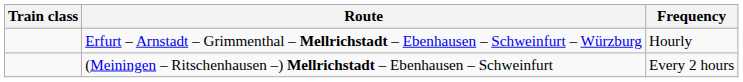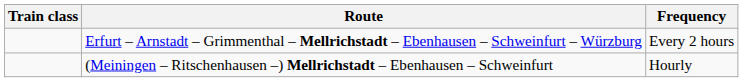(670, 40) Hourly -> (692, 40) Every 2 hours
(692, 64) Every 2 hours -> (670, 64) Hourly
